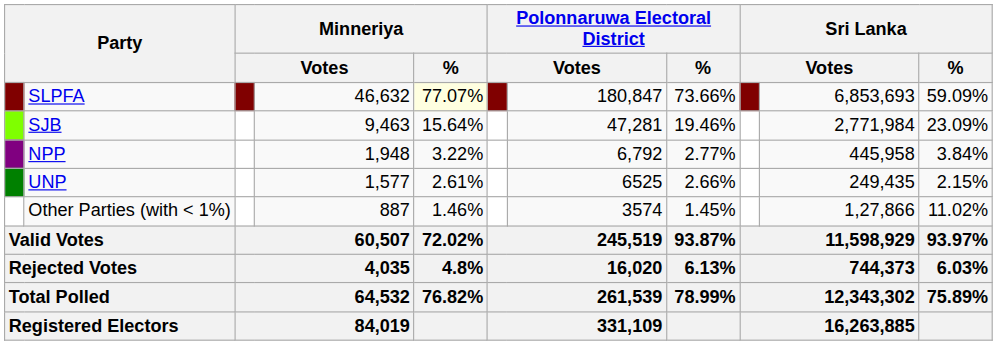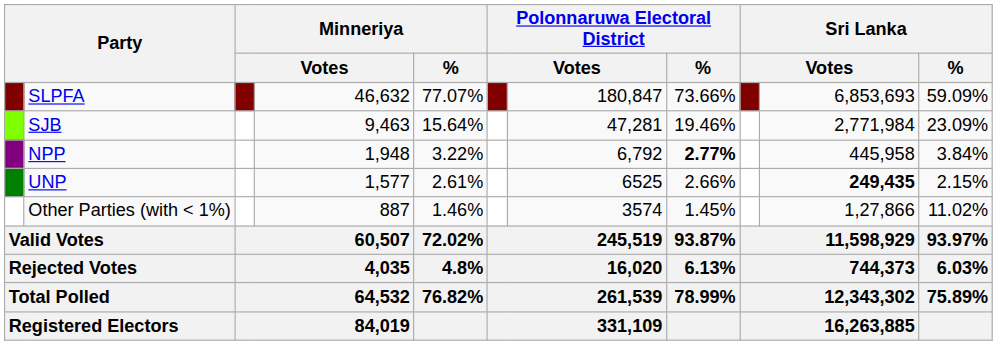(453, 96) lightyellow background -> (453, 96) no background
(710, 153) normal -> (710, 153) bold
(882, 182) normal -> (882, 182) bold
